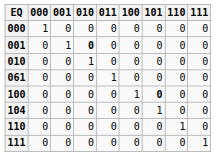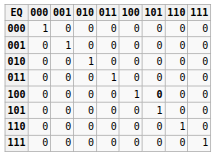(91, 45) bold -> (91, 45) normal
(16, 78) 061 -> (16, 78) 011
(16, 110) 104 -> (16, 110) 101
